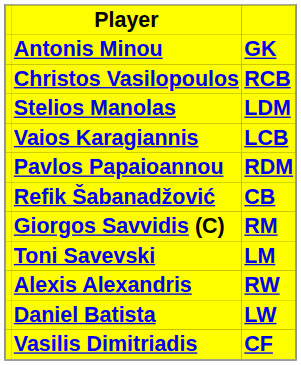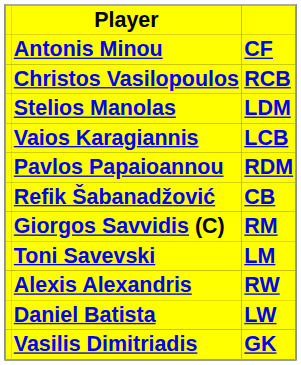(260, 49) GK -> (259, 49) CF
(259, 344) CF -> (260, 344) GK
